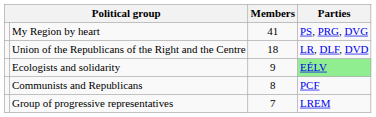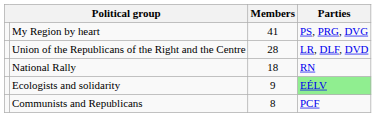(273, 49) 18 -> (273, 49) 28
+ row: (44, 67)
- row: (93, 103)
